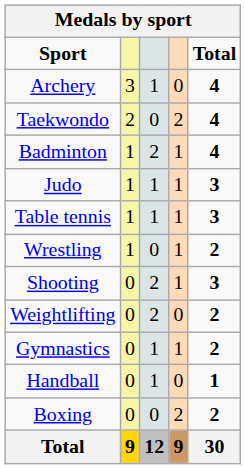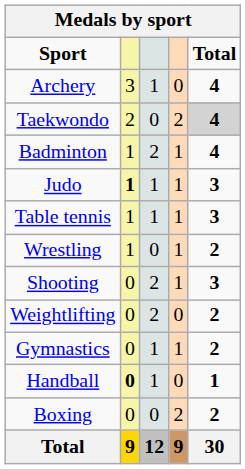(214, 119) no background -> (214, 119) lightgrey background
(130, 184) normal -> (130, 184) bold
(130, 381) normal -> (130, 381) bold
